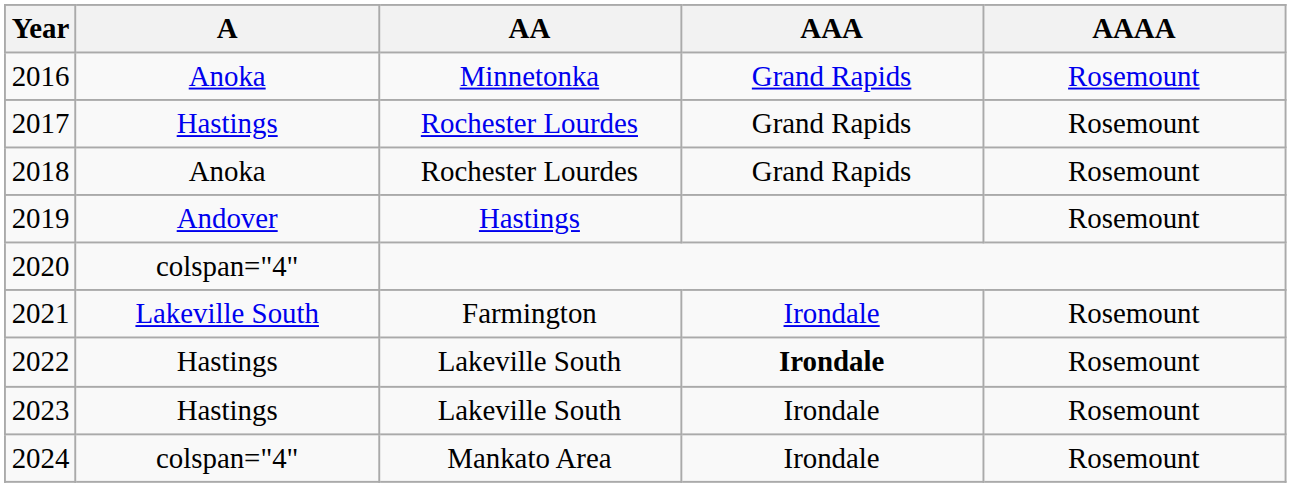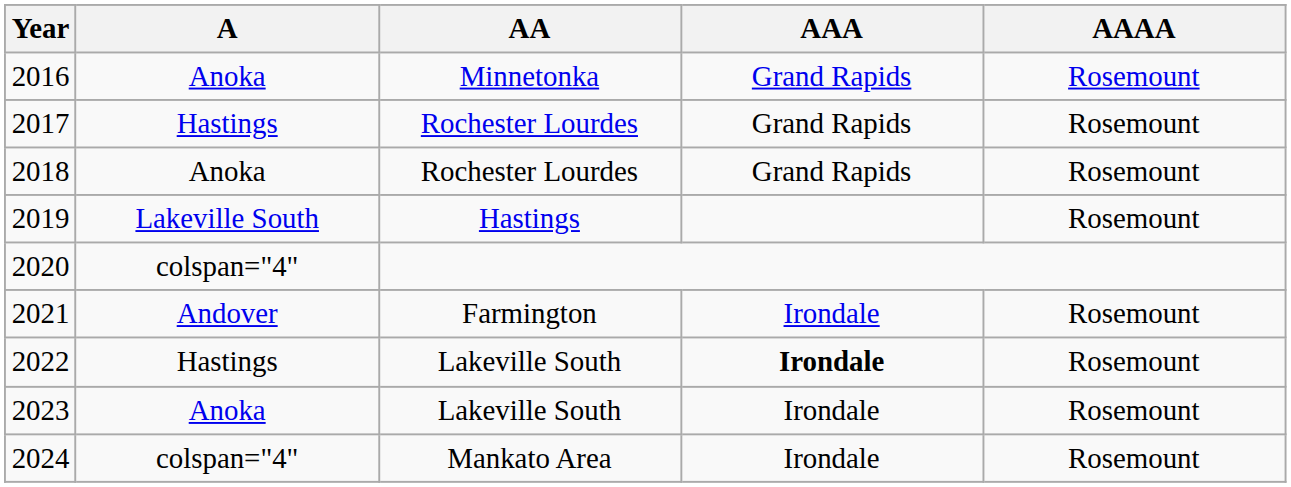(227, 218) Andover -> (227, 218) Lakeville South
(227, 314) Lakeville South -> (227, 314) Andover
(227, 409) Hastings -> (227, 409) Anoka
